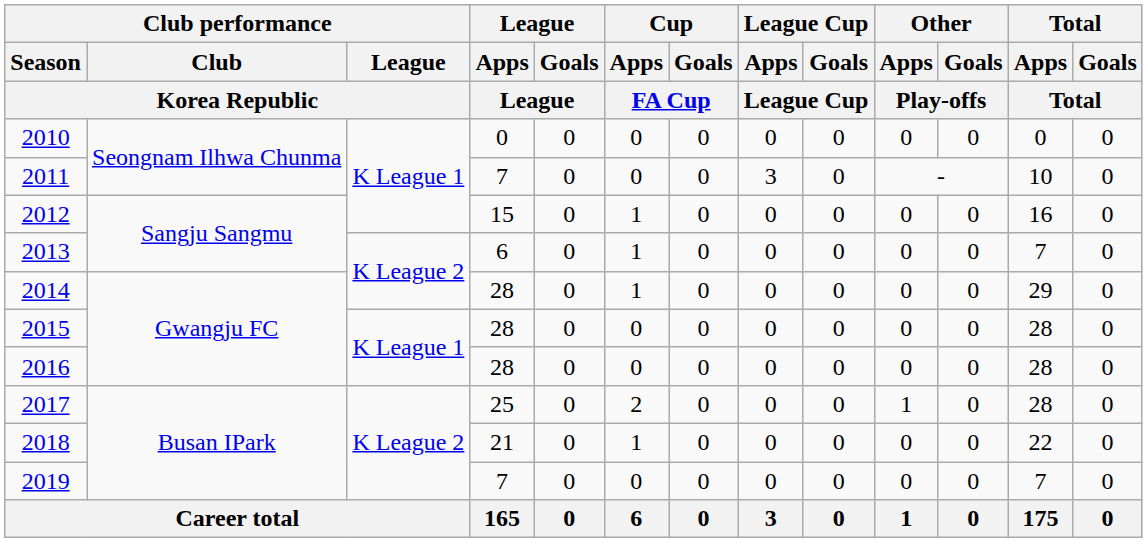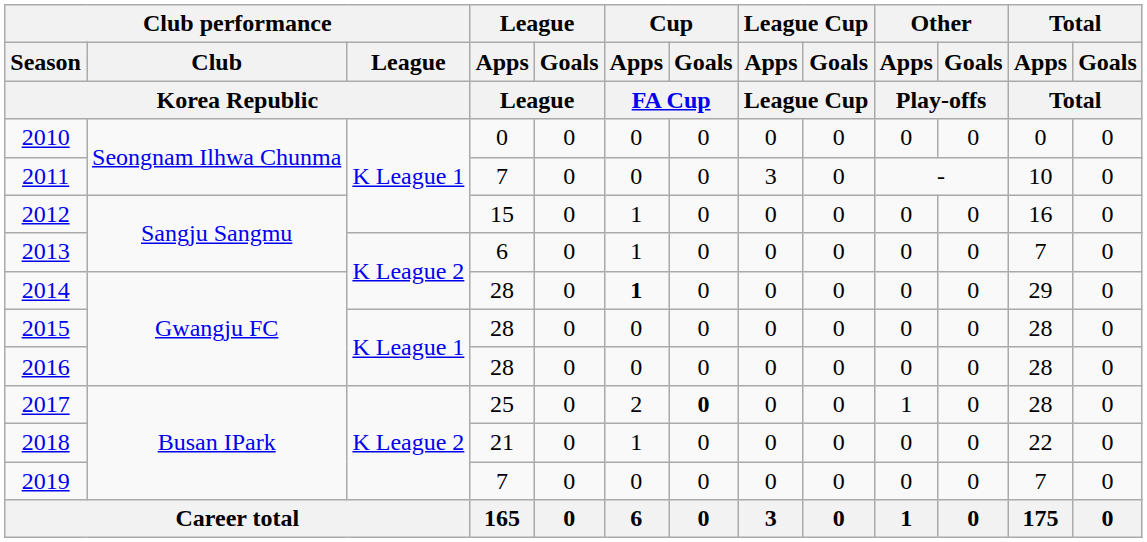(636, 289) normal -> (636, 289) bold
(703, 404) normal -> (703, 404) bold
